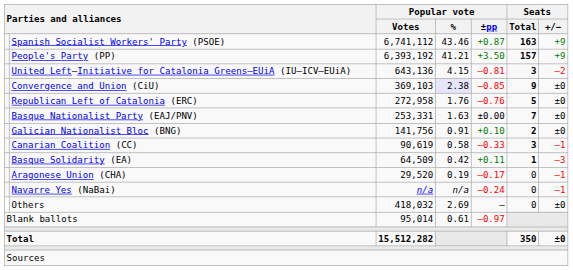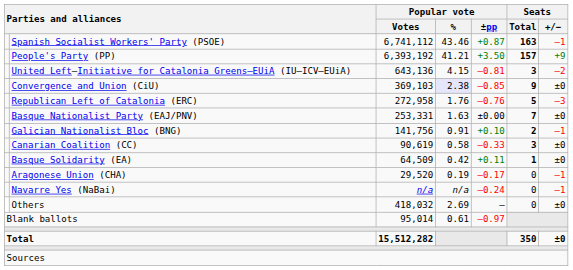(560, 41) +9 -> (560, 41) –1
(560, 101) ±0 -> (560, 101) –3
(560, 130) ±0 -> (560, 130) –1
(560, 145) –1 -> (560, 145) ±0
(560, 160) –3 -> (560, 160) ±0
